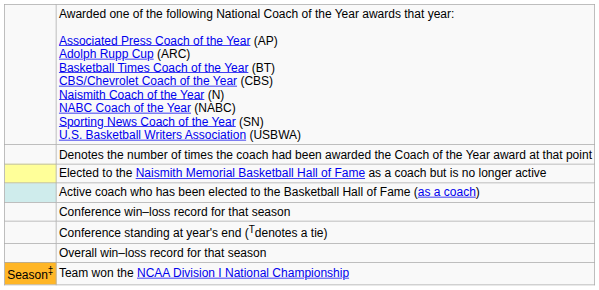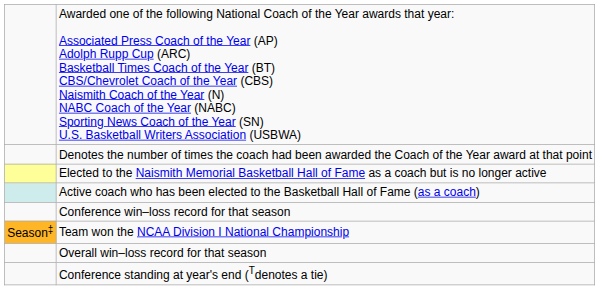rows swapped: (193, 232) <-> (204, 273)
